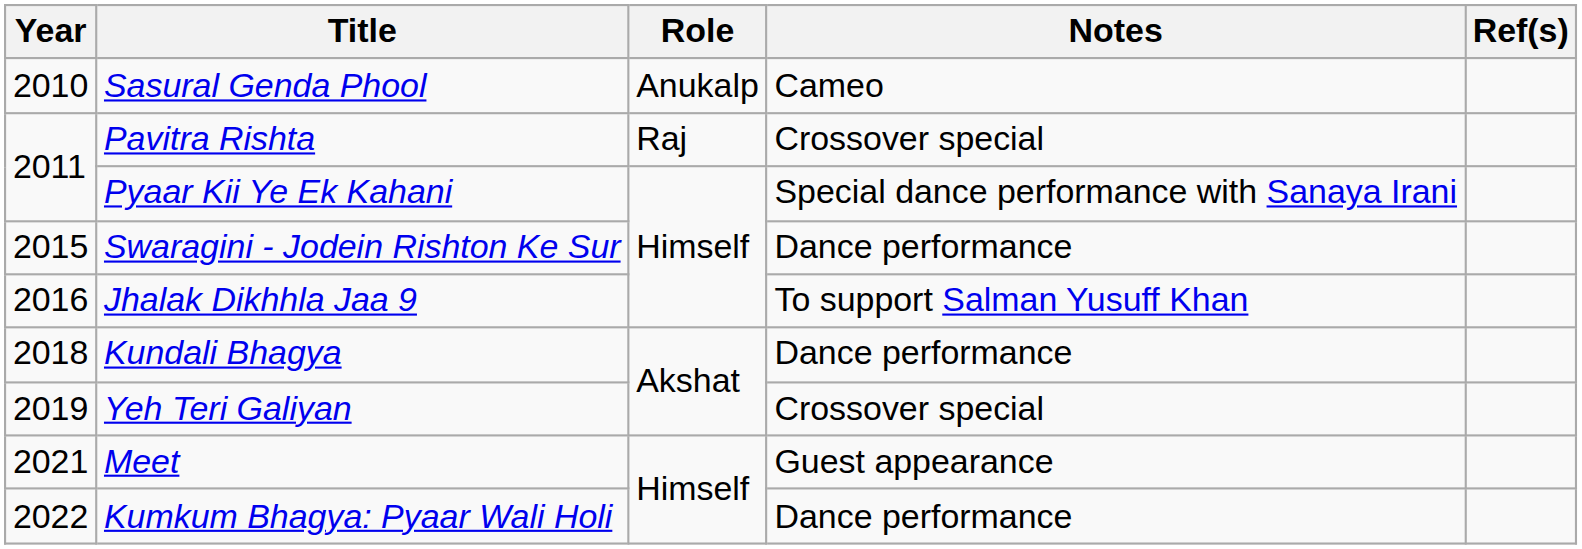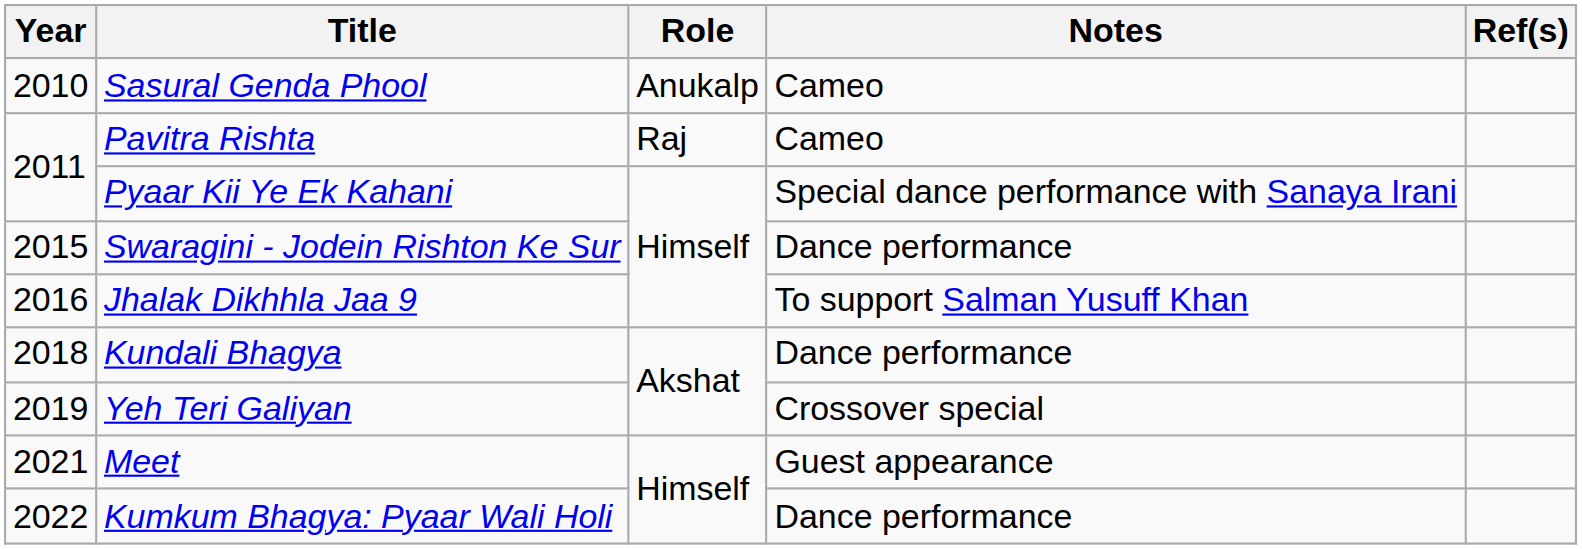(909, 138) Crossover special -> (829, 138) Cameo
